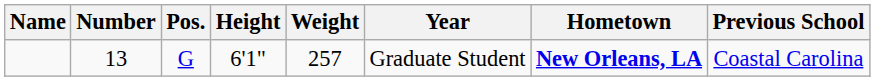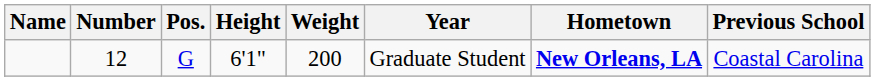(116, 57) 13 -> (116, 57) 12
(325, 57) 257 -> (325, 57) 200
